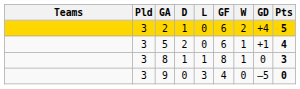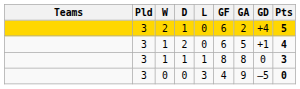columns swapped: (243, 12) <-> (165, 12)
